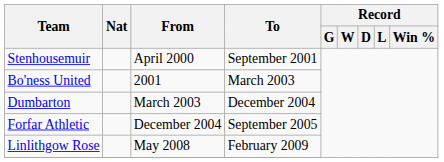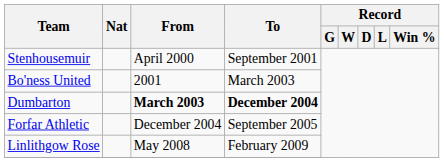(167, 102) normal -> (169, 102) bold
(271, 102) normal -> (273, 102) bold
